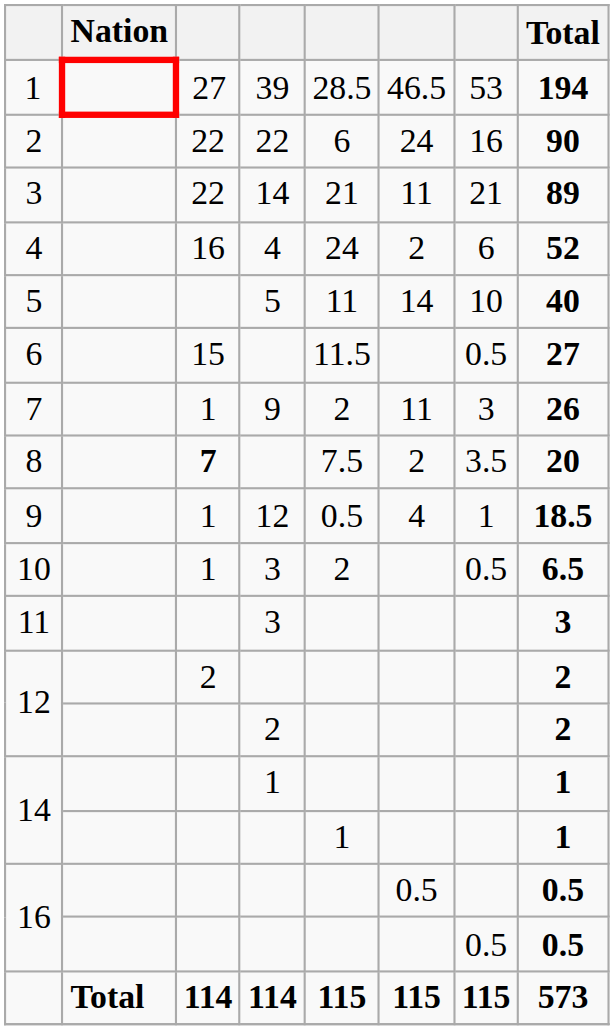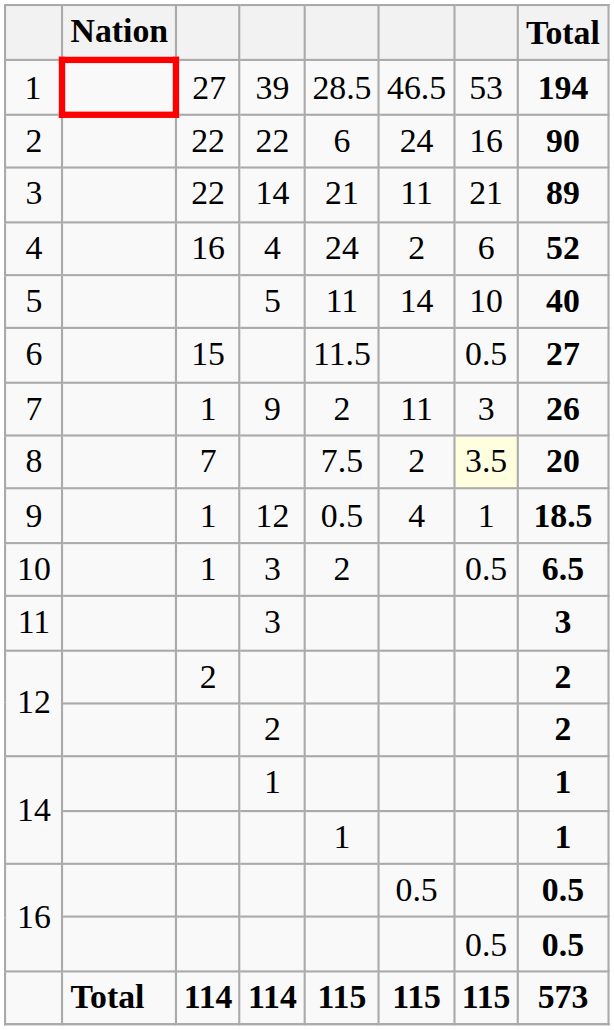(208, 461) bold -> (208, 461) normal
(486, 461) no background -> (486, 461) lightyellow background
